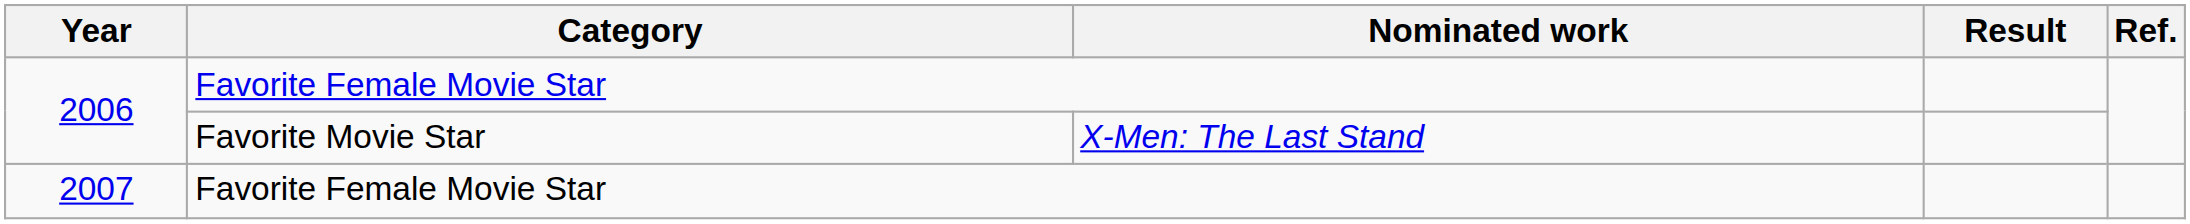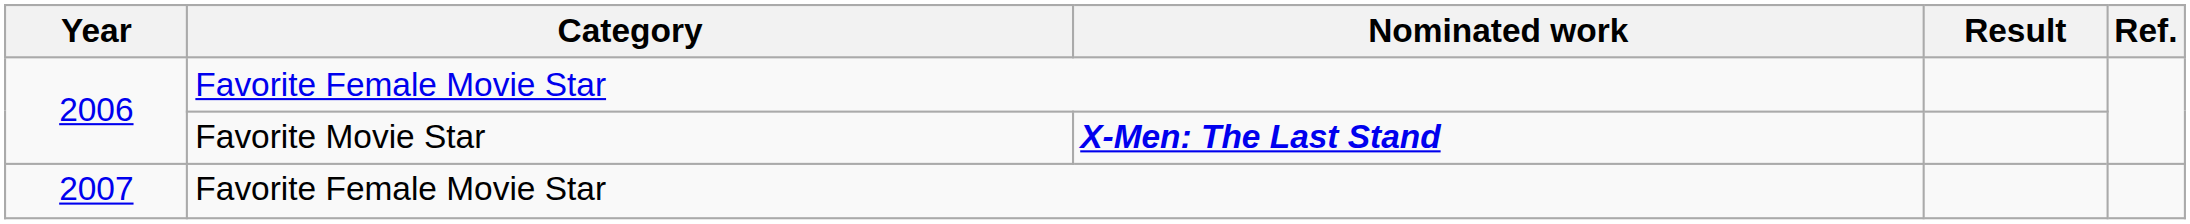(1252, 137) normal -> (1260, 137) bold
